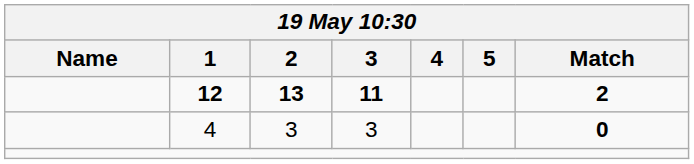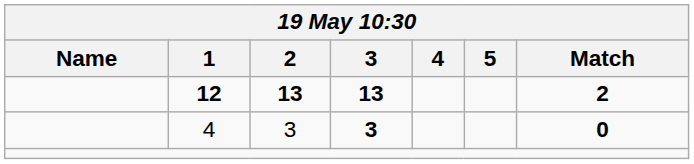(371, 93) 11 -> (371, 93) 13
(371, 129) normal -> (371, 129) bold
